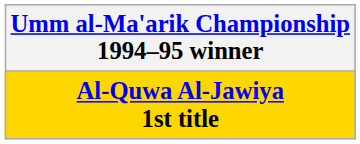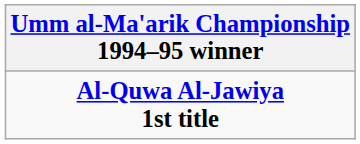(180, 104) gold background -> (180, 104) no background
